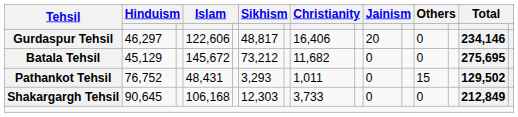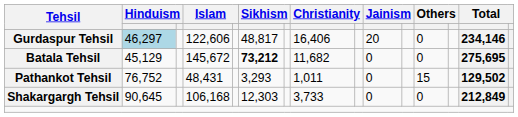(143, 39) no background -> (143, 39) lightblue background
(260, 58) normal -> (260, 58) bold
